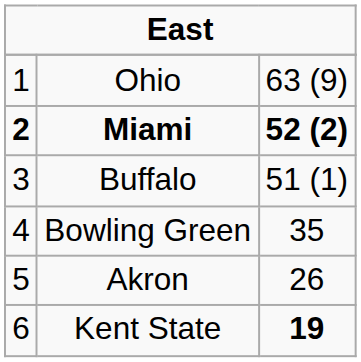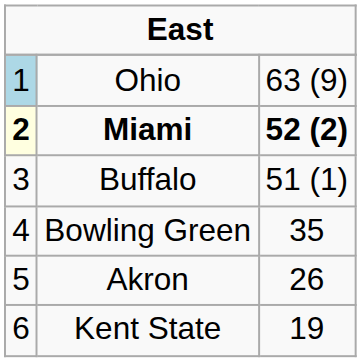(21, 80) no background -> (21, 80) lightblue background
(21, 129) no background -> (21, 129) lightyellow background
(307, 329) bold -> (307, 329) normal
